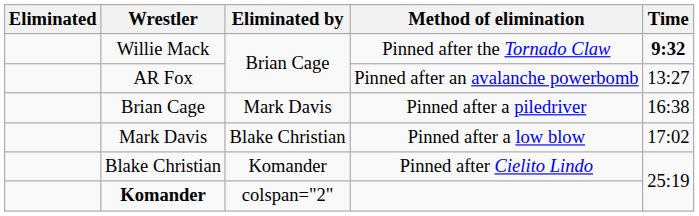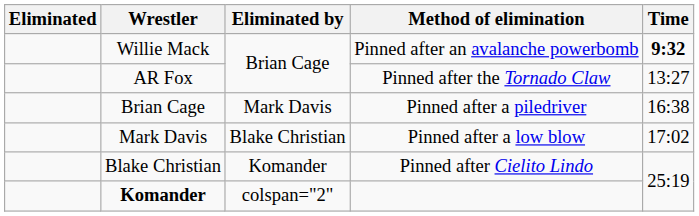(496, 48) Pinned after the Tornado Claw -> (496, 48) Pinned after an avalanche powerbomb
(496, 78) Pinned after an avalanche powerbomb -> (496, 78) Pinned after the Tornado Claw
